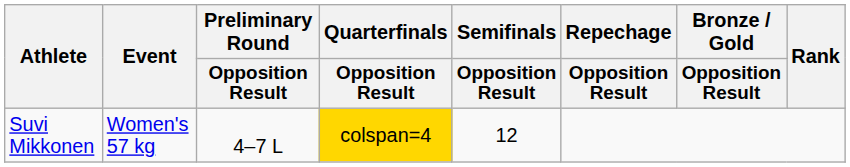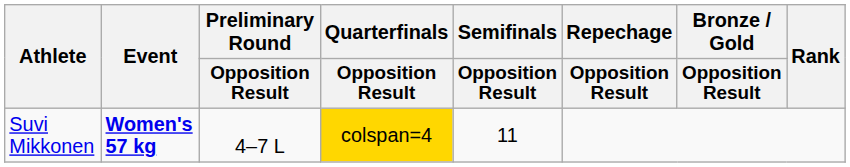(148, 136) normal -> (149, 136) bold
(507, 136) 12 -> (507, 136) 11
